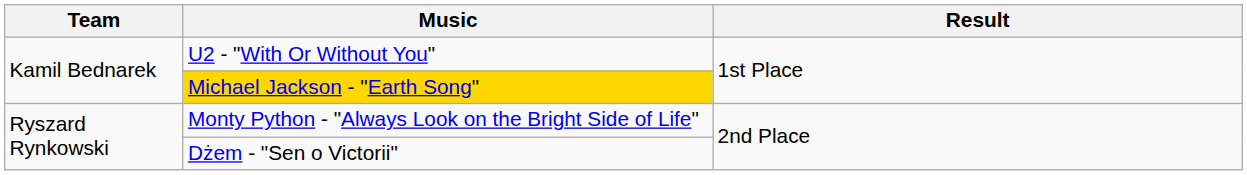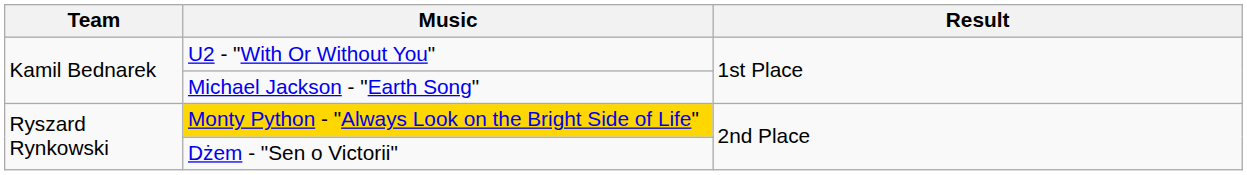(334, 86) gold background -> (334, 86) no background
(443, 119) no background -> (443, 119) gold background
